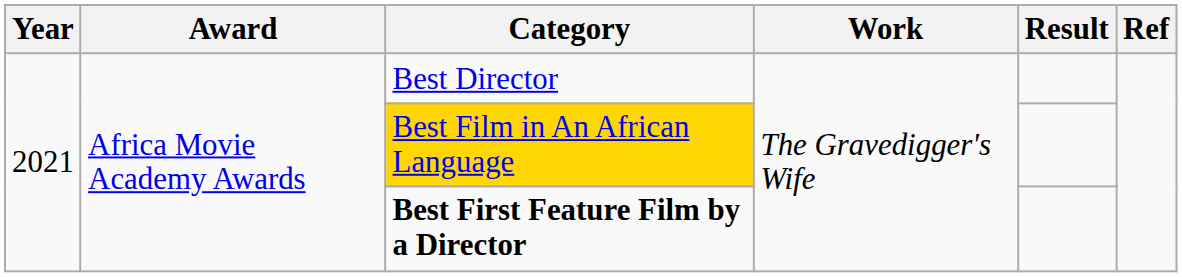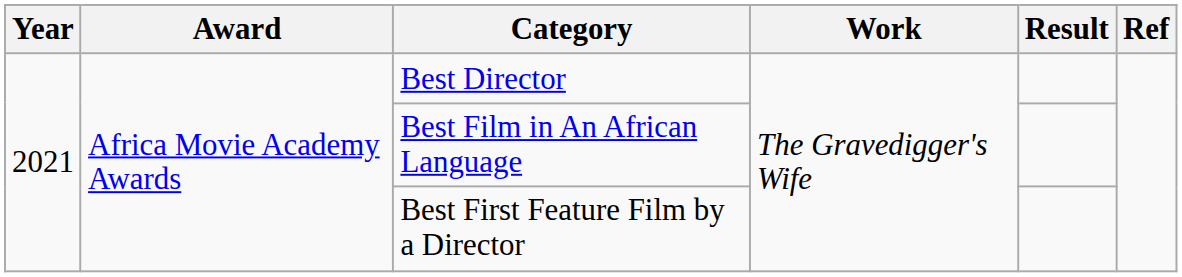(541, 144) gold background -> (549, 144) no background
(566, 228) bold -> (563, 228) normal
